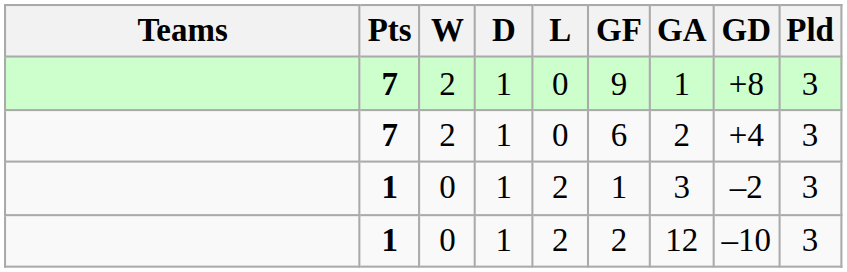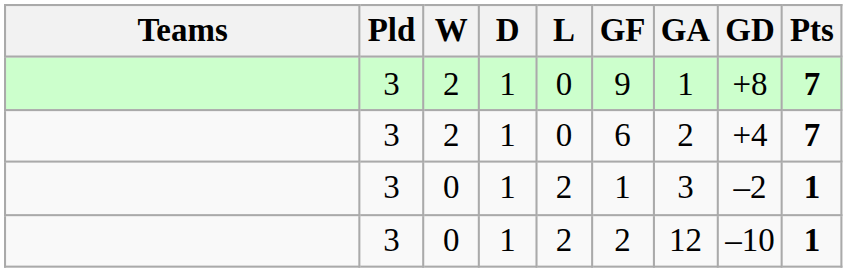columns swapped: (810, 30) <-> (390, 30)
